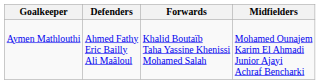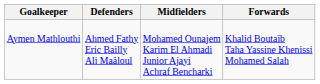columns swapped: (274, 12) <-> (186, 12)
